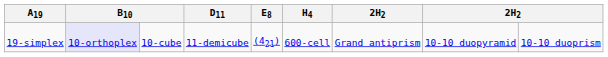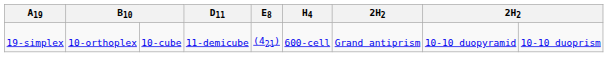(103, 42) lavender background -> (103, 42) no background
